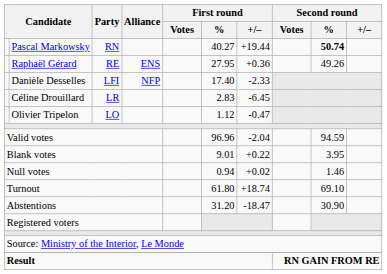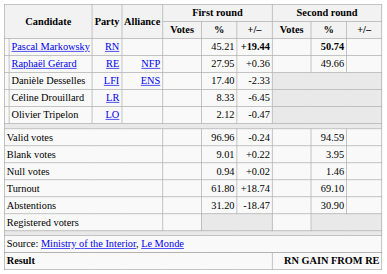(223, 47) 40.27 -> (223, 47) 45.21
(255, 47) normal -> (255, 47) bold
(151, 64) ENS -> (151, 64) NFP
(332, 64) 49.26 -> (332, 64) 49.66
(151, 81) NFP -> (151, 81) ENS
(225, 98) 2.83 -> (225, 98) 8.33
(225, 115) 1.12 -> (225, 115) 2.12
(259, 137) -2.04 -> (259, 137) -0.24
